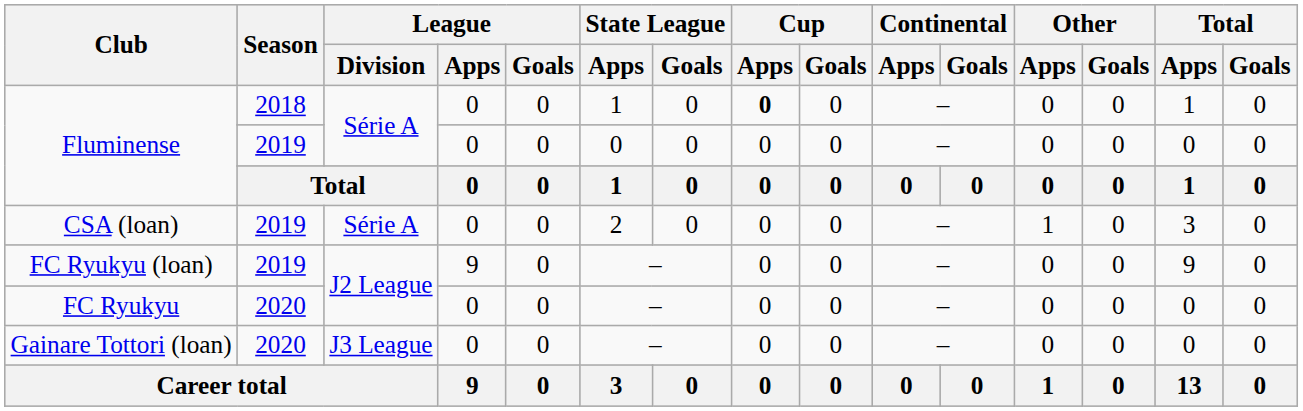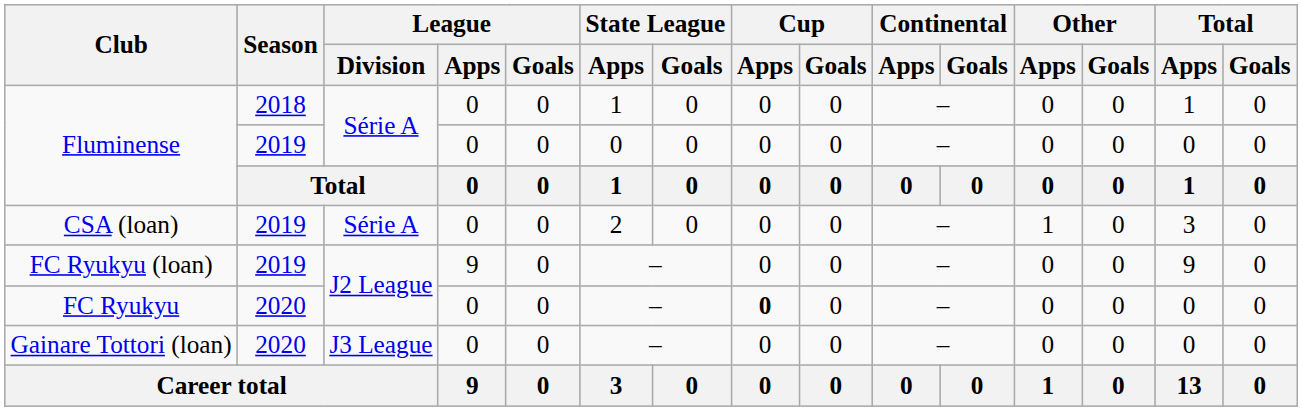(765, 104) bold -> (765, 104) normal
(765, 305) normal -> (765, 305) bold
